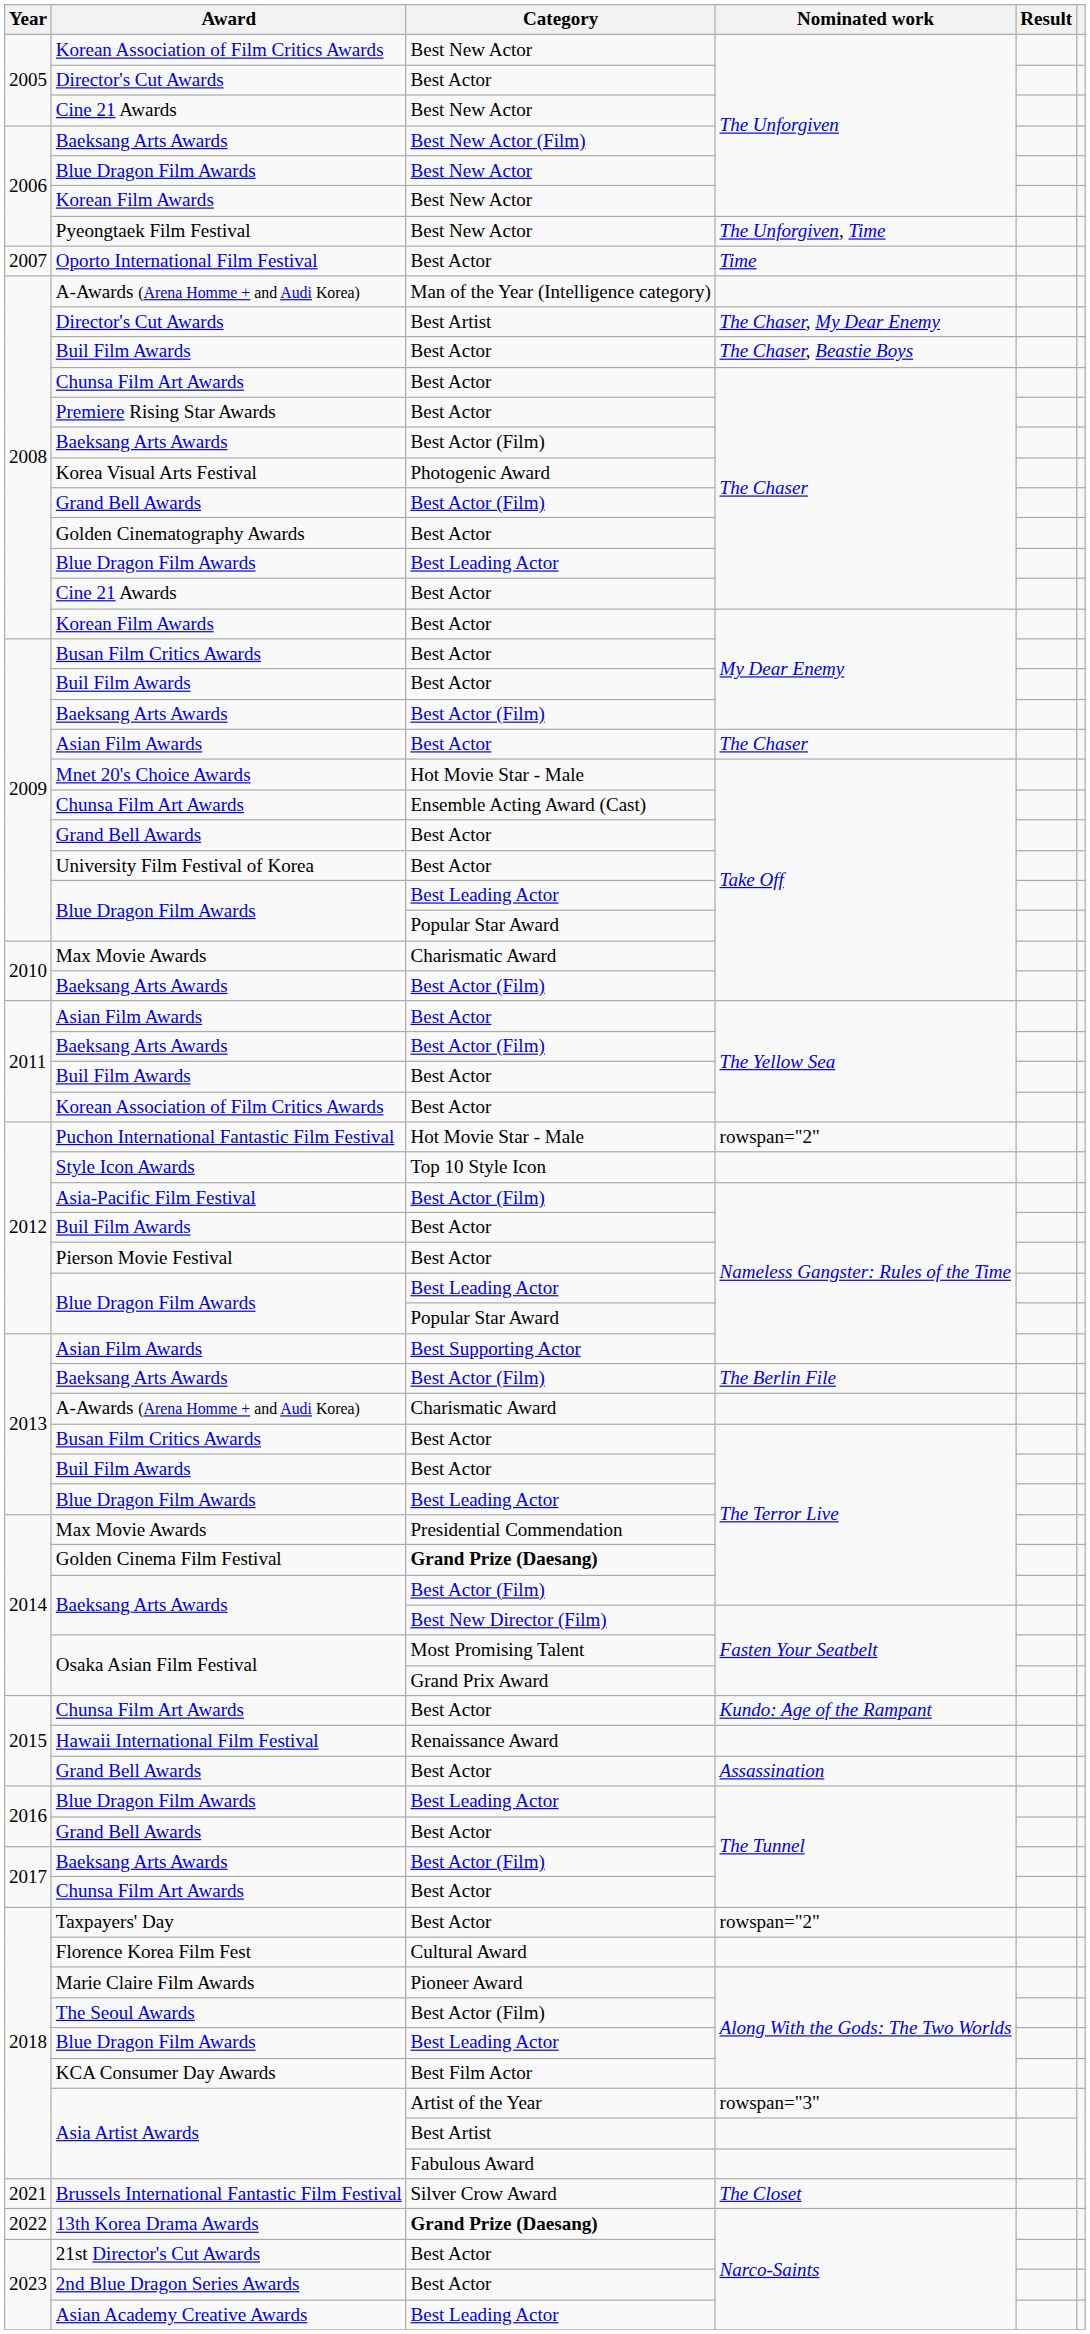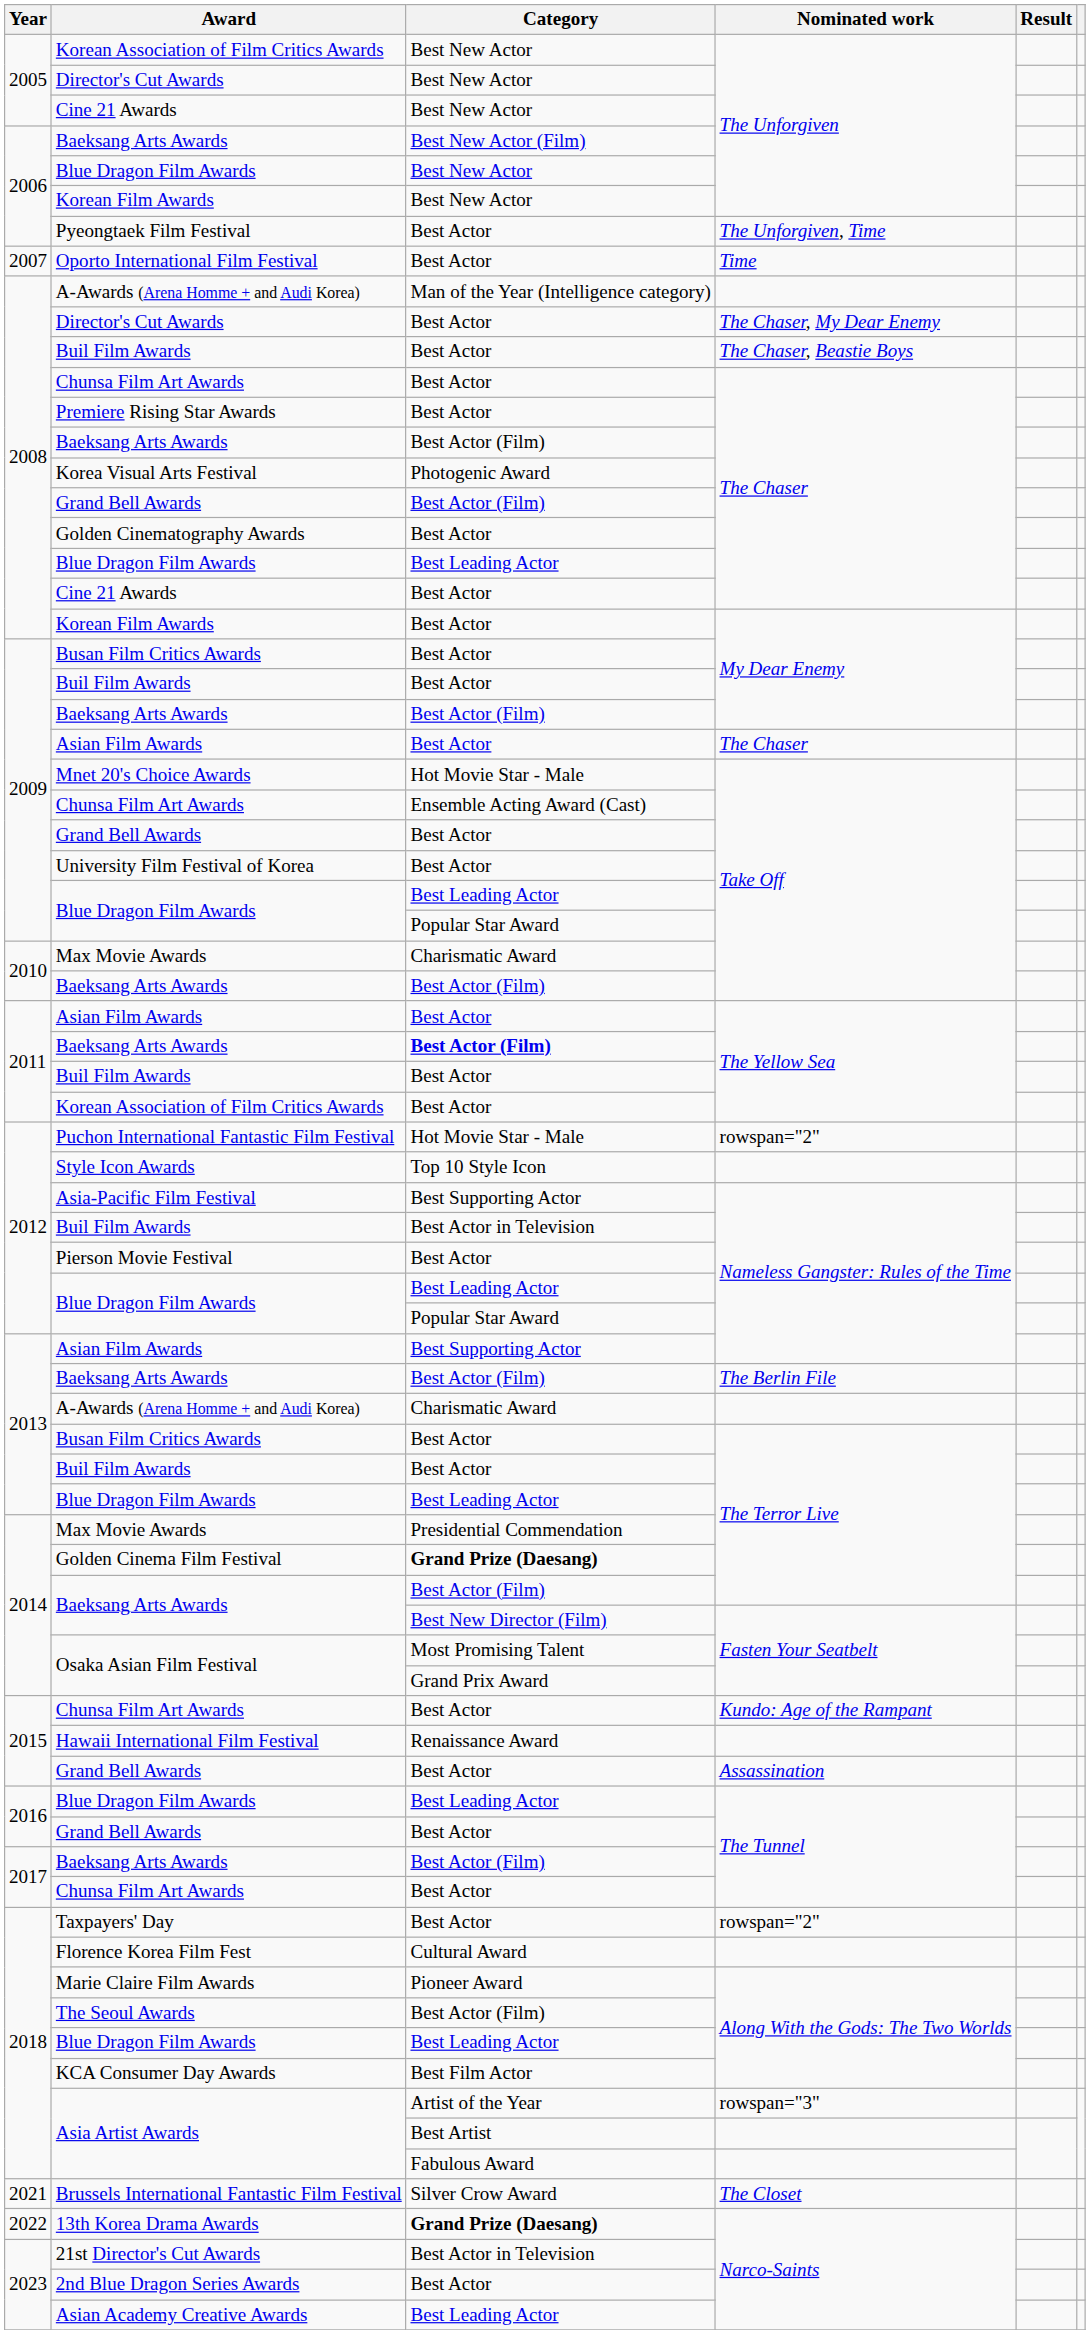(451, 79) Best Actor -> (471, 79) Best New Actor
(471, 230) Best New Actor -> (451, 230) Best Actor
(451, 321) Best Artist -> (451, 321) Best Actor
(478, 1046) normal -> (481, 1046) bold
(478, 1197) Best Actor (Film) -> (496, 1197) Best Supporting Actor
(451, 1227) Best Actor -> (502, 1227) Best Actor in Television
(451, 2254) Best Actor -> (502, 2254) Best Actor in Television
